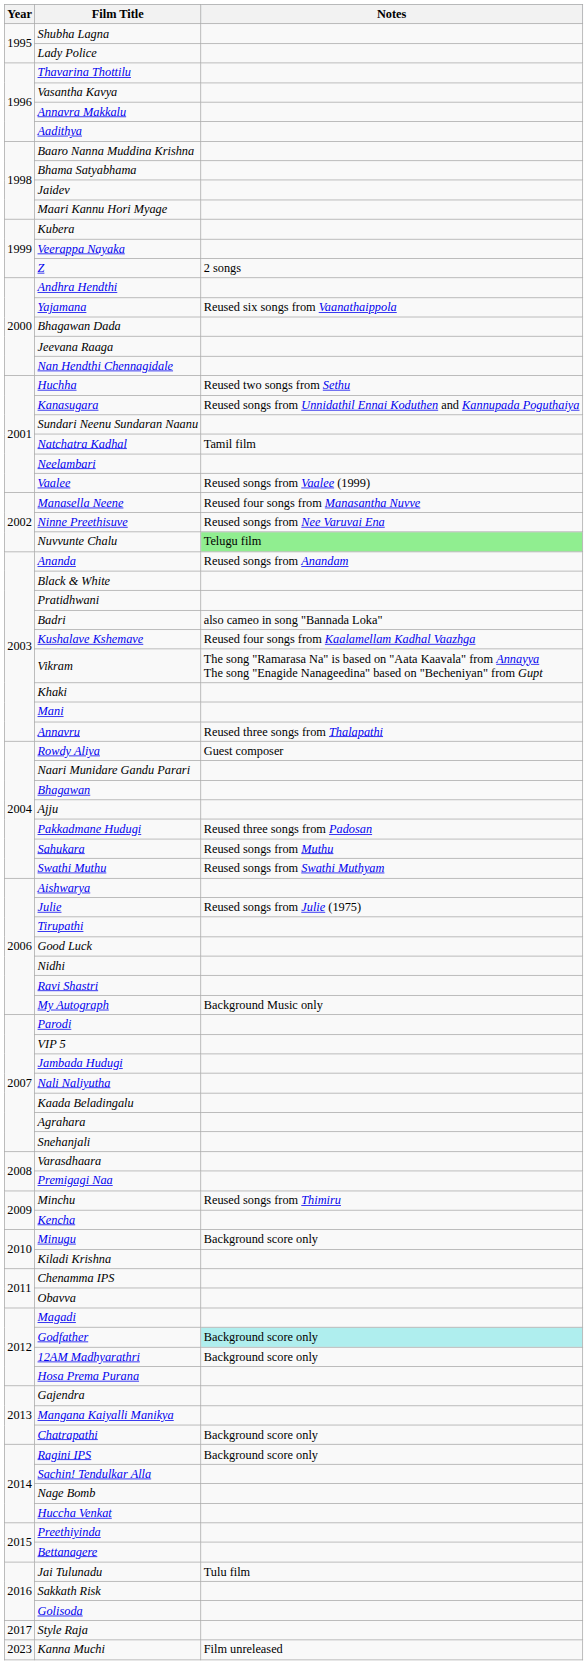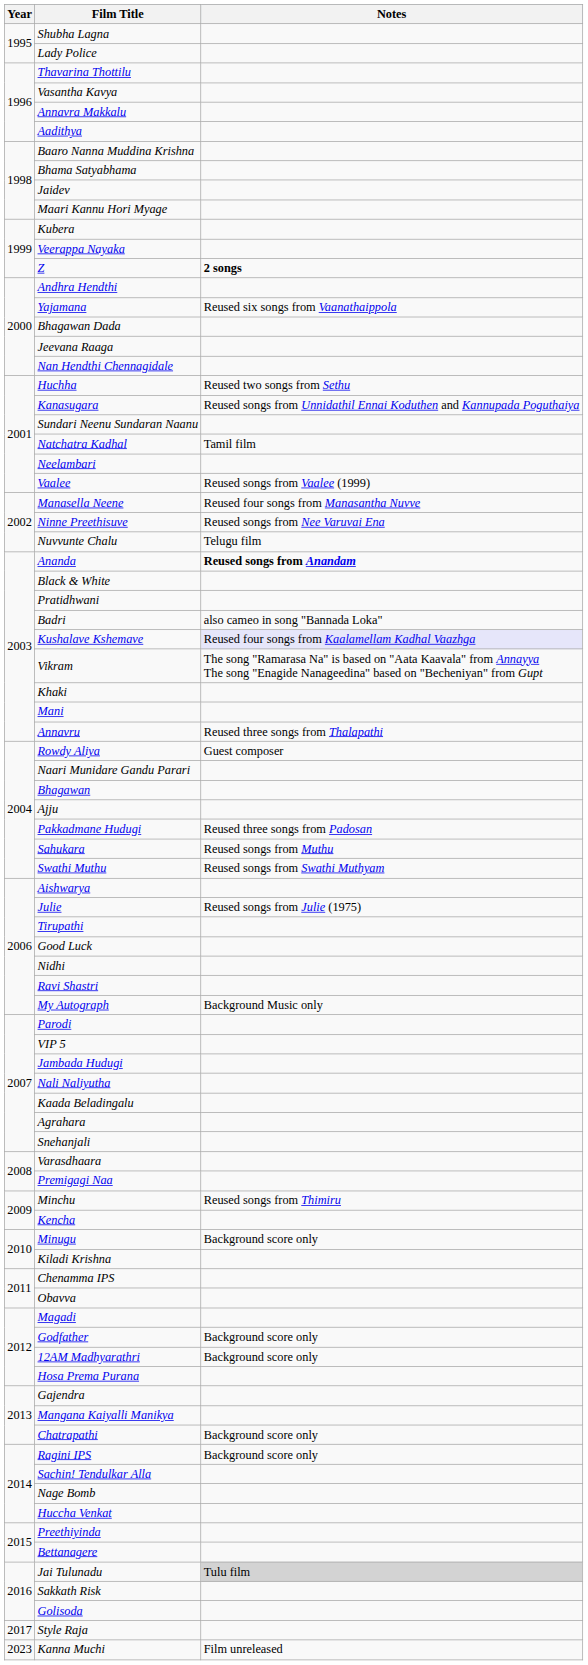(222, 268) normal -> (223, 268) bold
(233, 541) lightgreen background -> (233, 541) no background
(276, 561) normal -> (280, 561) bold
(340, 639) no background -> (340, 639) lavender background
(261, 1337) paleturquoise background -> (261, 1337) no background
(227, 1571) no background -> (227, 1571) lightgrey background
